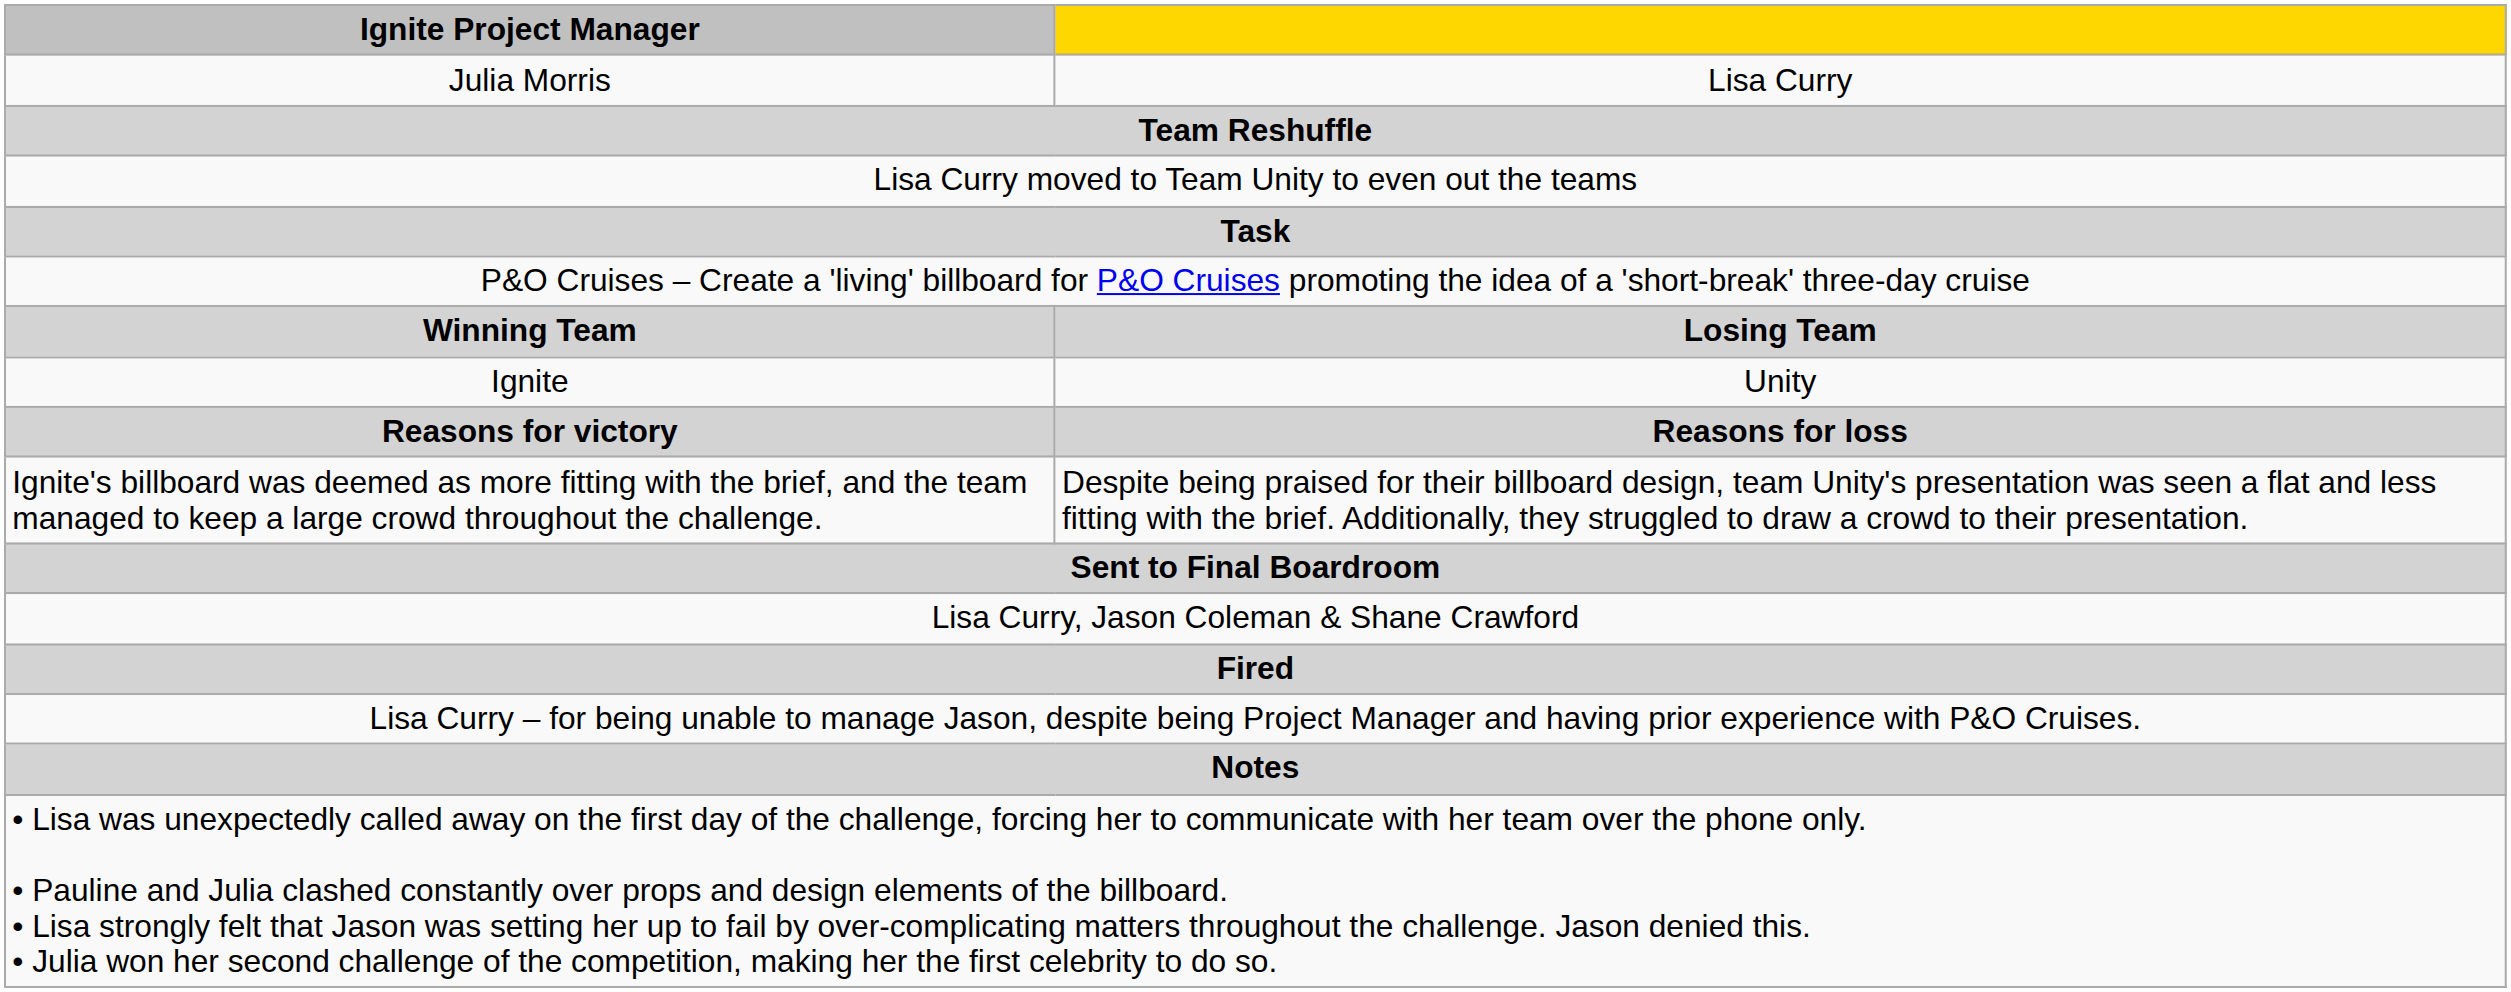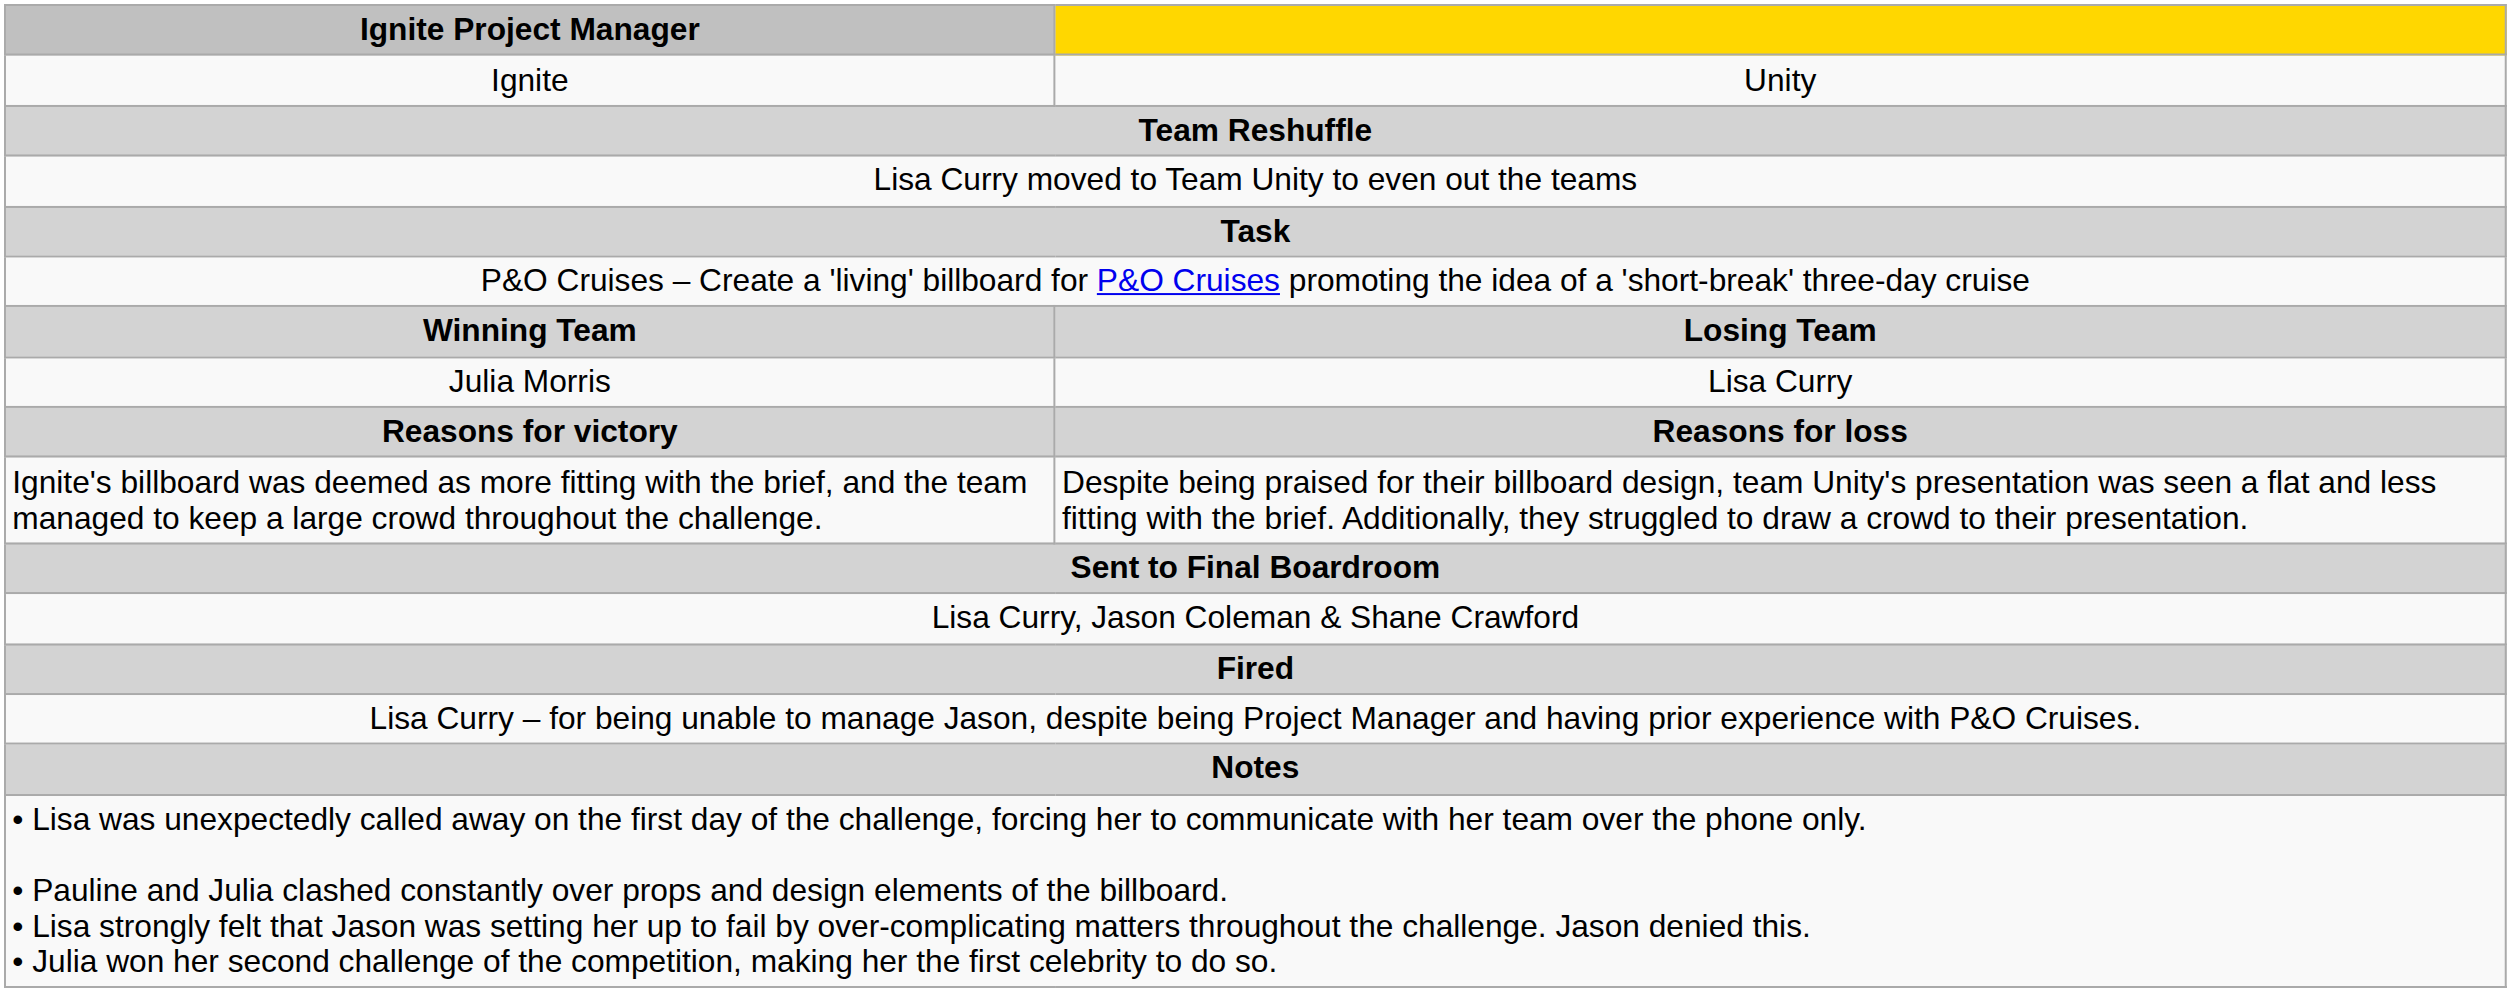rows swapped: (530, 79) <-> (530, 381)
